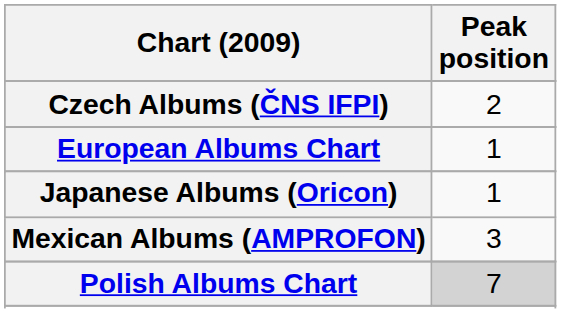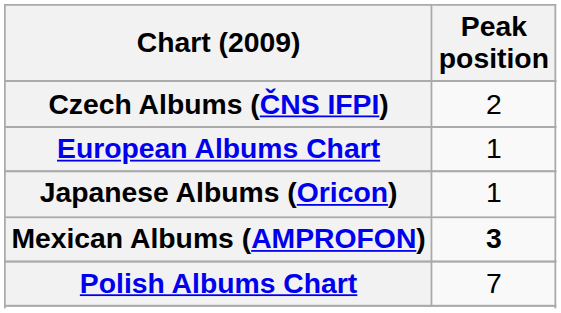(494, 238) normal -> (494, 238) bold
(494, 283) lightgrey background -> (494, 283) no background
